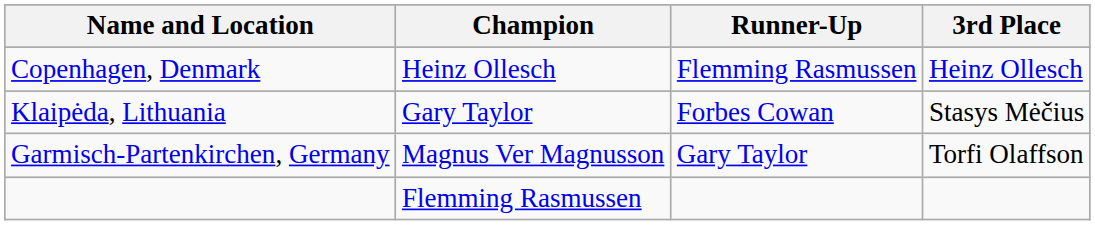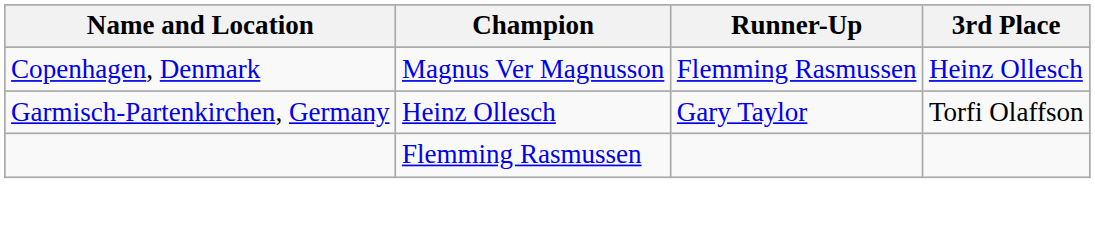(479, 68) Heinz Ollesch -> (533, 68) Magnus Ver Magnusson
- row: (118, 111)
(533, 154) Magnus Ver Magnusson -> (479, 111) Heinz Ollesch
